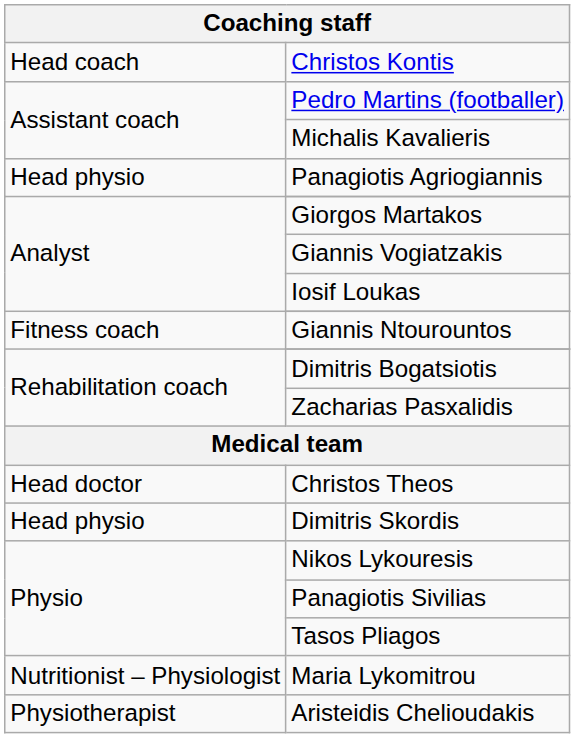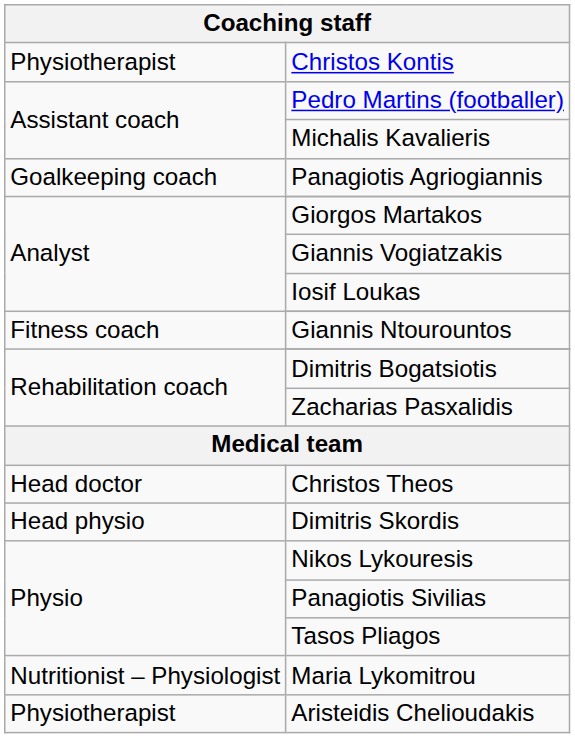(75, 61) Head coach -> (93, 61) Physiotherapist
(77, 176) Head physio -> (114, 176) Goalkeeping coach
